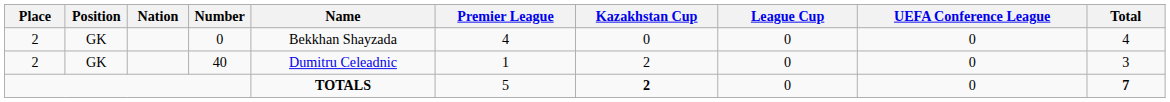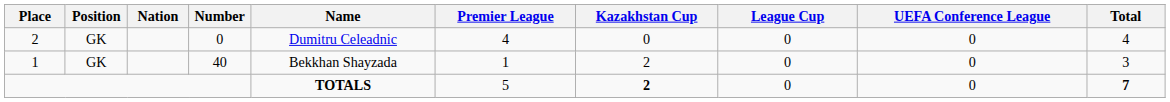(343, 39) Bekkhan Shayzada -> (343, 39) Dumitru Celeadnic
(35, 62) 2 -> (35, 62) 1
(343, 62) Dumitru Celeadnic -> (343, 62) Bekkhan Shayzada
